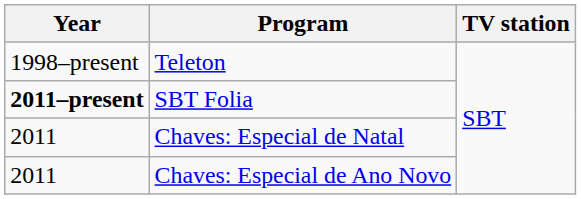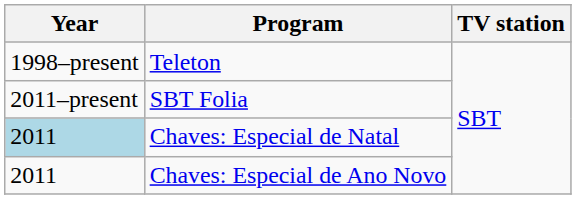(77, 99) bold -> (74, 99) normal
(34, 136) no background -> (34, 136) lightblue background
